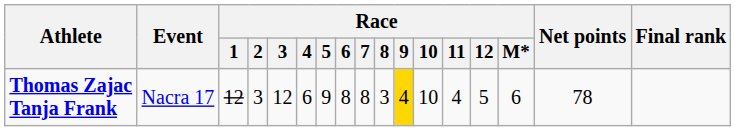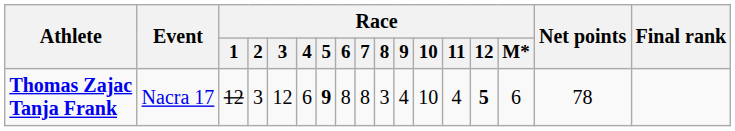(326, 97) normal -> (326, 97) bold
(404, 97) gold background -> (404, 97) no background
(484, 97) normal -> (484, 97) bold
